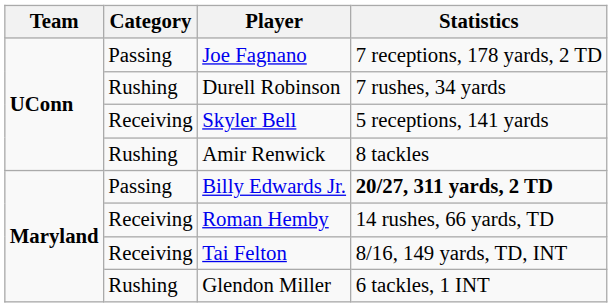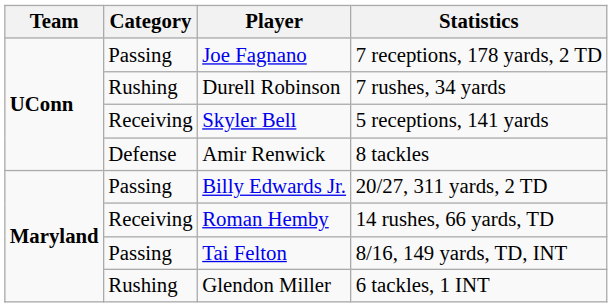(143, 153) Rushing -> (142, 153) Defense
(454, 186) bold -> (452, 186) normal
(150, 252) Receiving -> (140, 252) Passing
